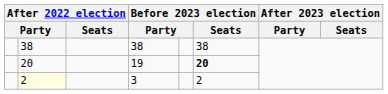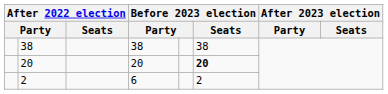(137, 64) 19 -> (137, 64) 20
(24, 81) lightyellow background -> (24, 81) no background
(134, 81) 3 -> (134, 81) 6
